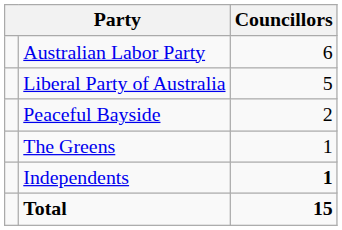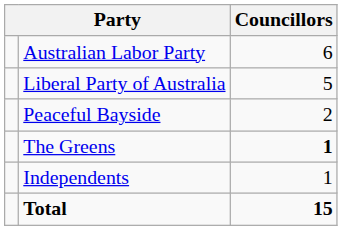(328, 146) normal -> (328, 146) bold
(328, 177) bold -> (328, 177) normal
